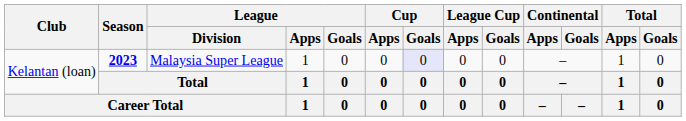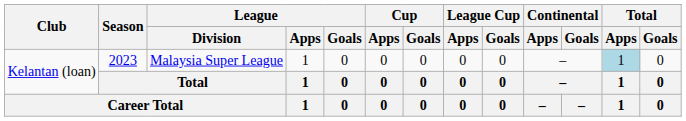(123, 60) bold -> (123, 60) normal
(423, 60) lavender background -> (423, 60) no background
(621, 60) no background -> (621, 60) lightblue background
